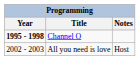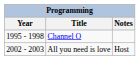(25, 36) bold -> (25, 36) normal
